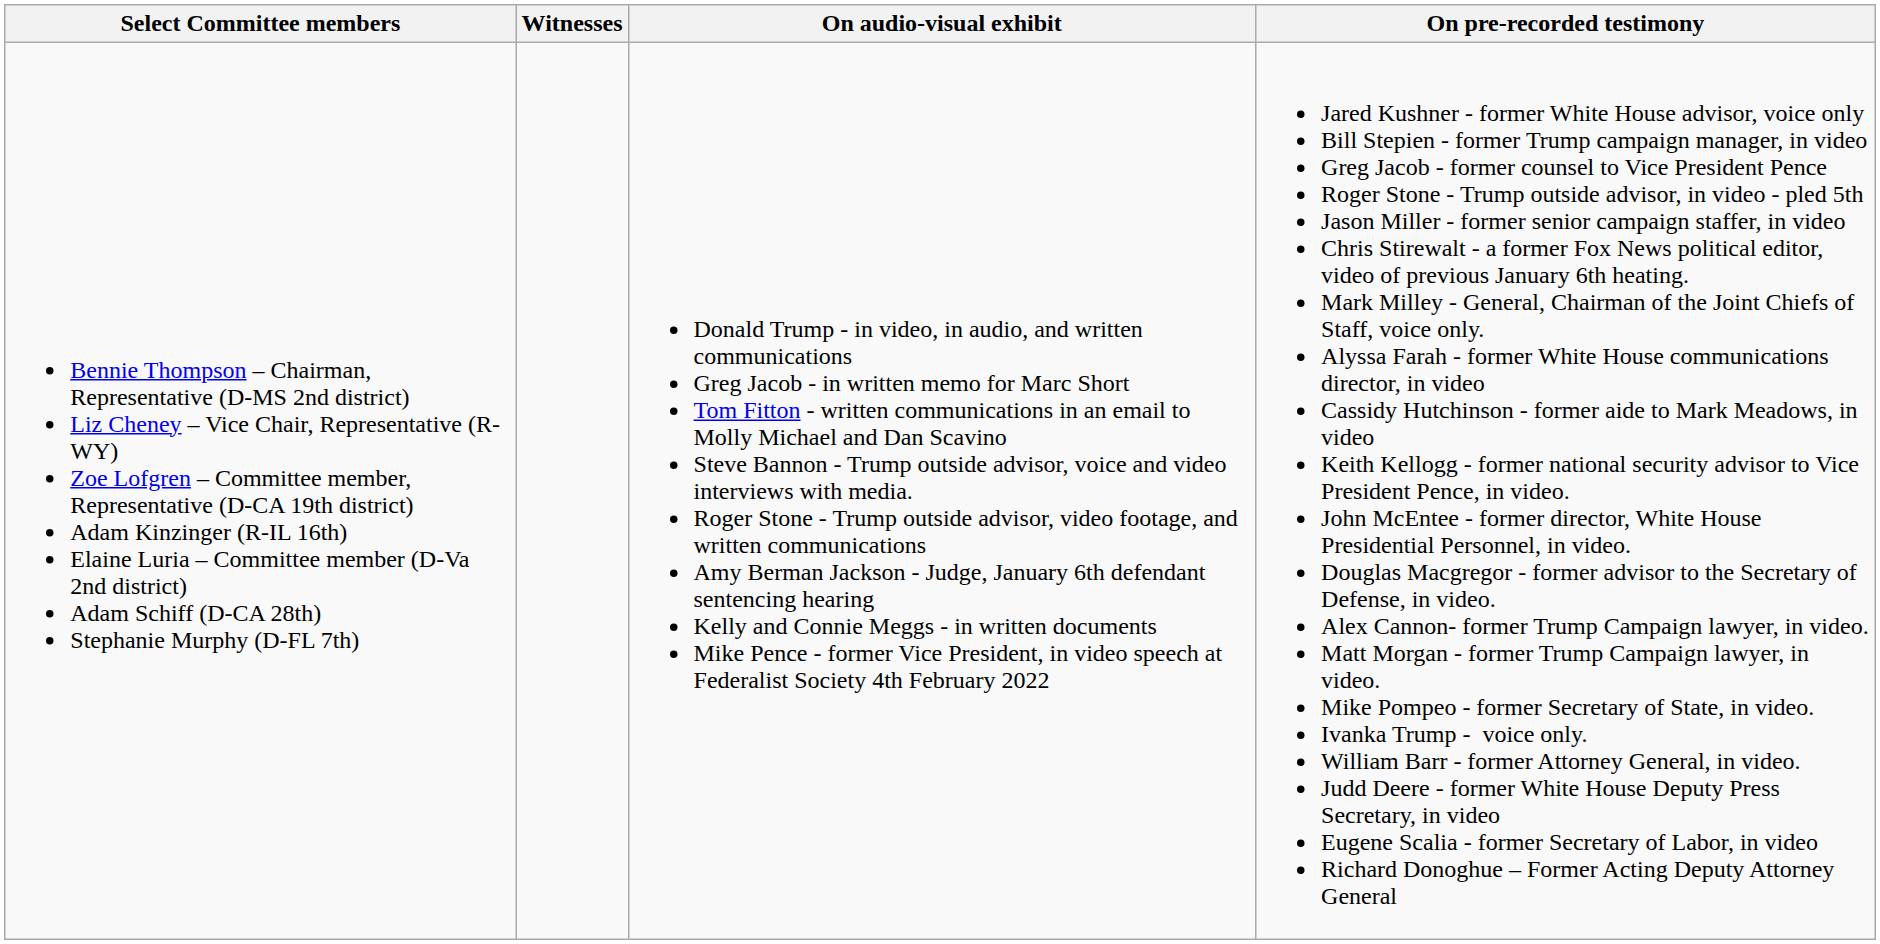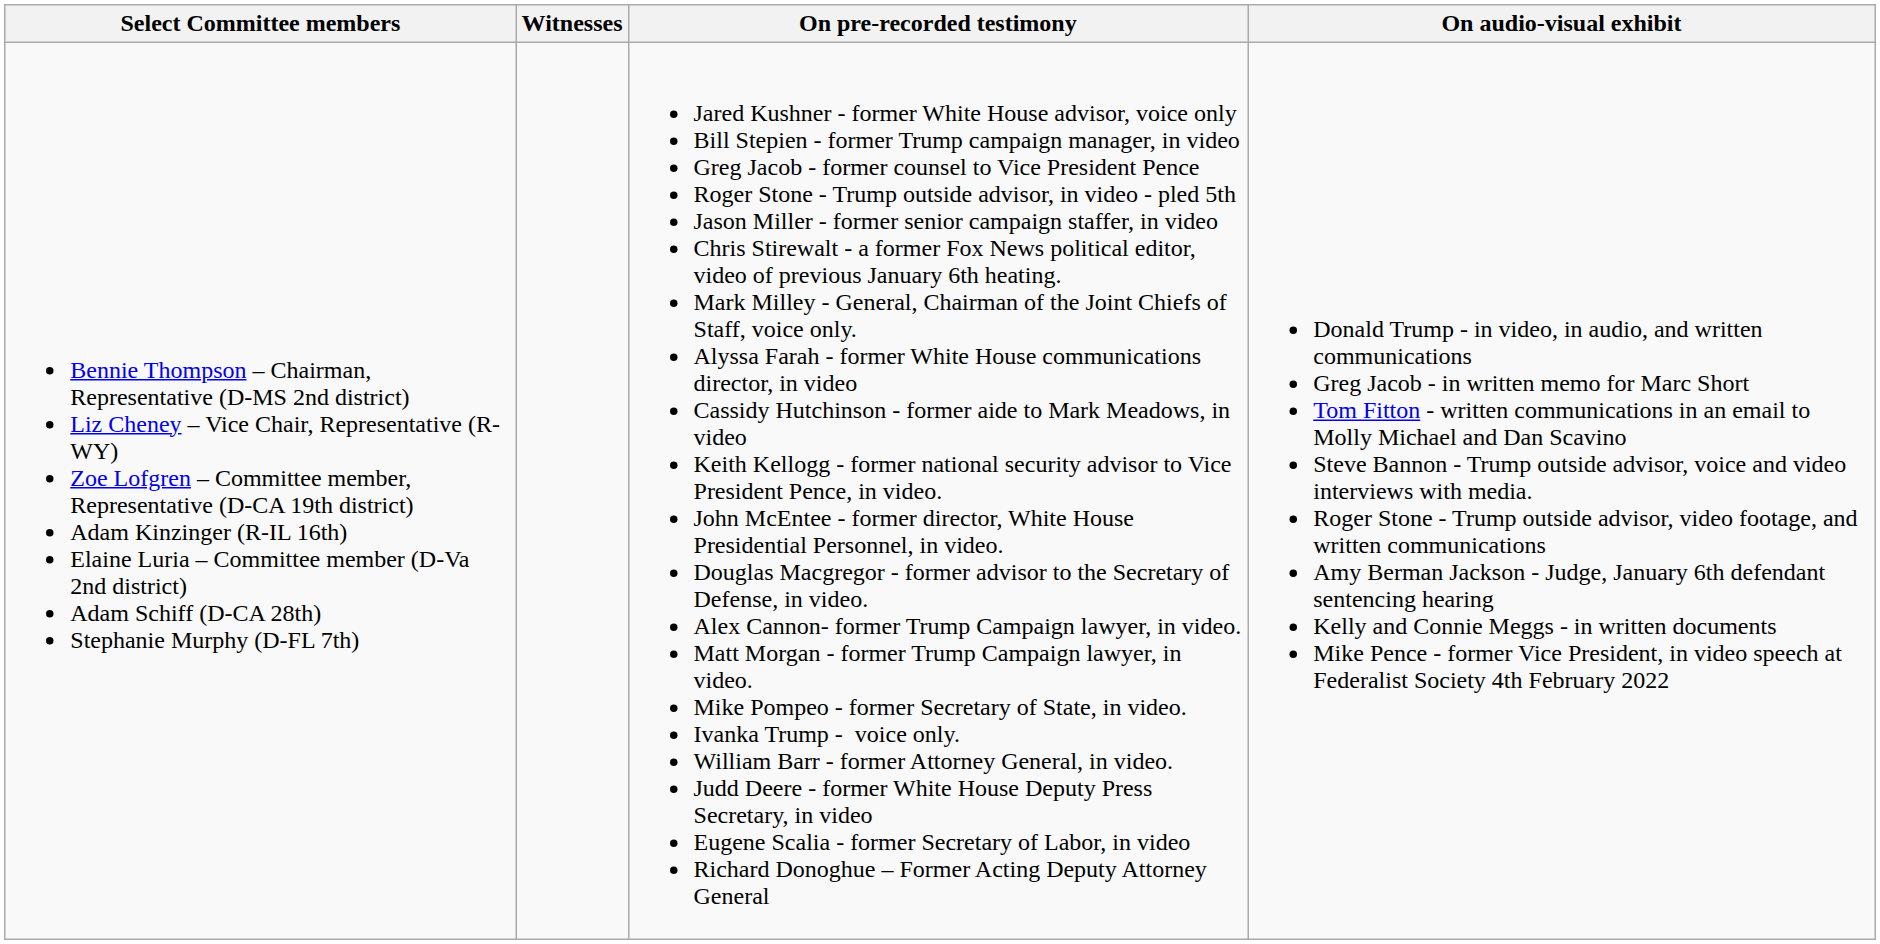columns swapped: (1565, 23) <-> (942, 23)
